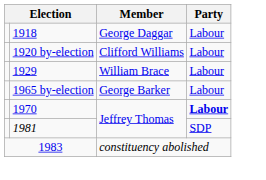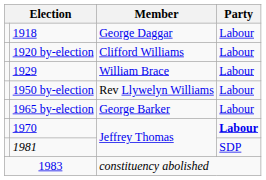+ row: (53, 90)
